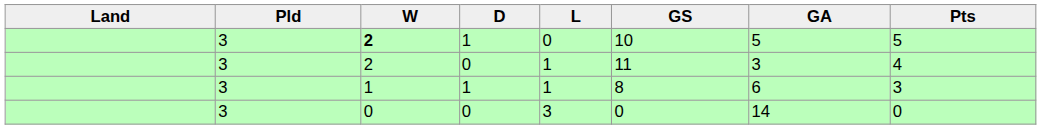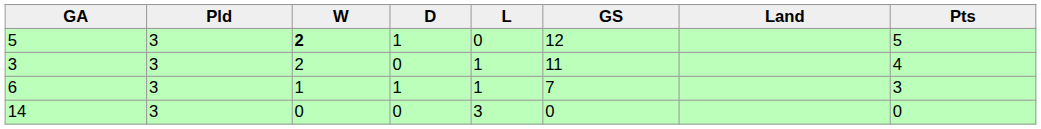columns swapped: (110, 16) <-> (819, 16)
(624, 40) 10 -> (554, 40) 12
(619, 88) 8 -> (550, 88) 7
